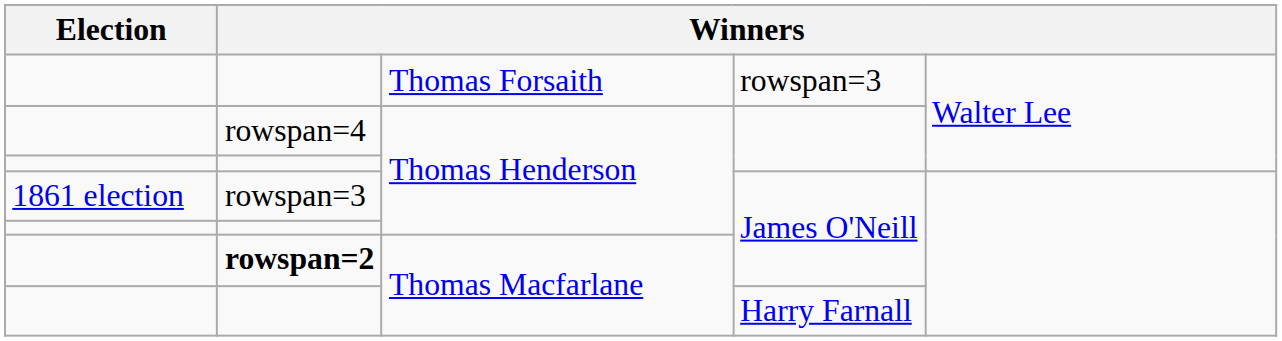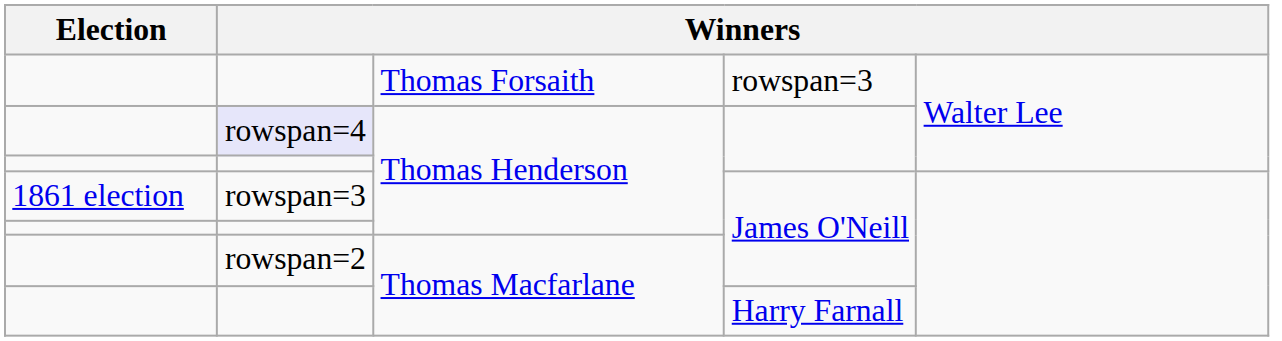(295, 130) no background -> (295, 130) lavender background
(300, 259) bold -> (295, 259) normal
